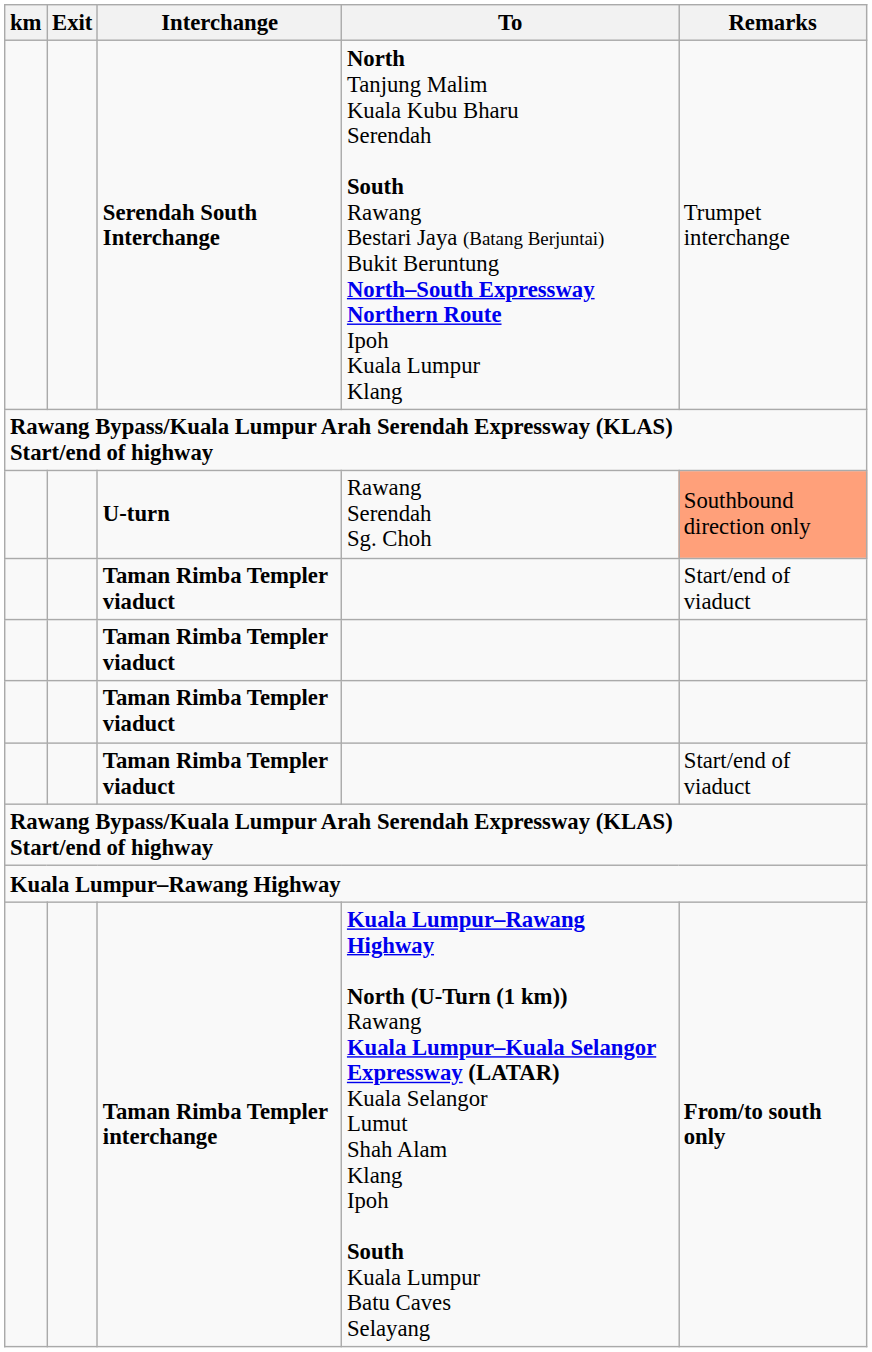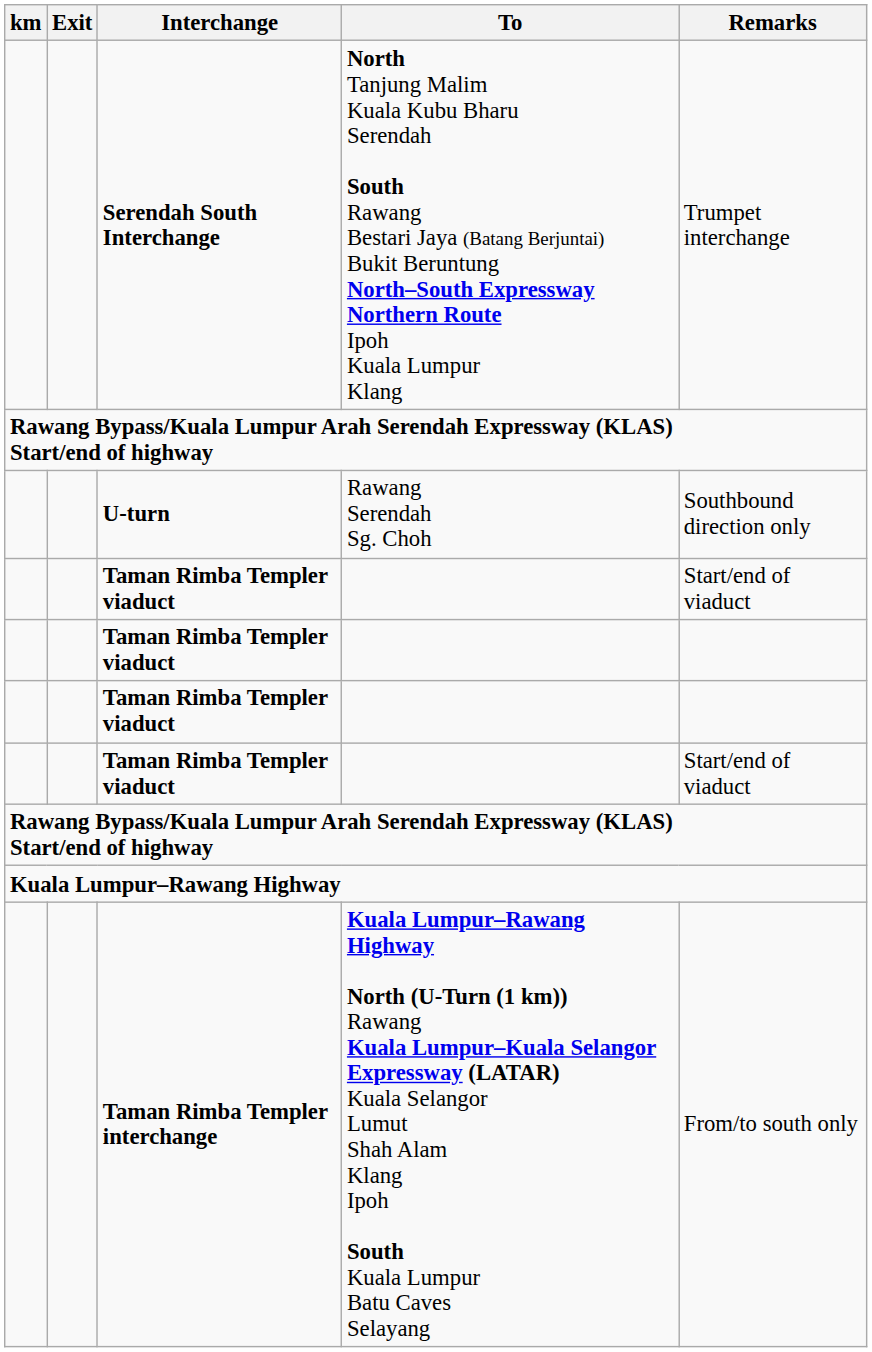(747, 514) lightsalmon background -> (747, 514) no background
(753, 1124) bold -> (771, 1124) normal
